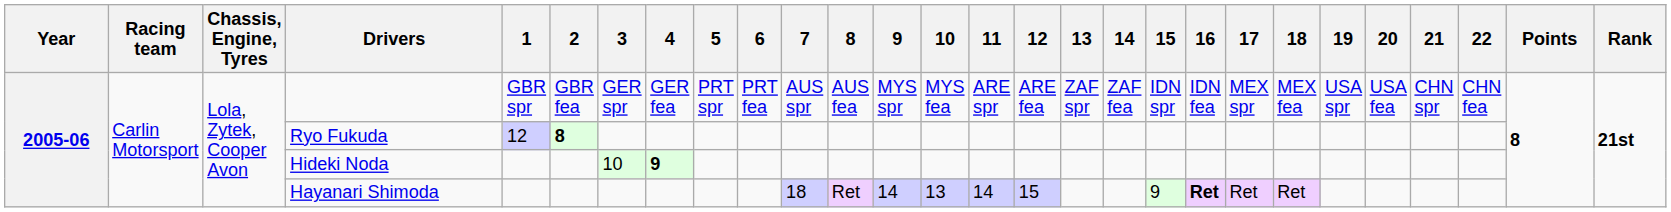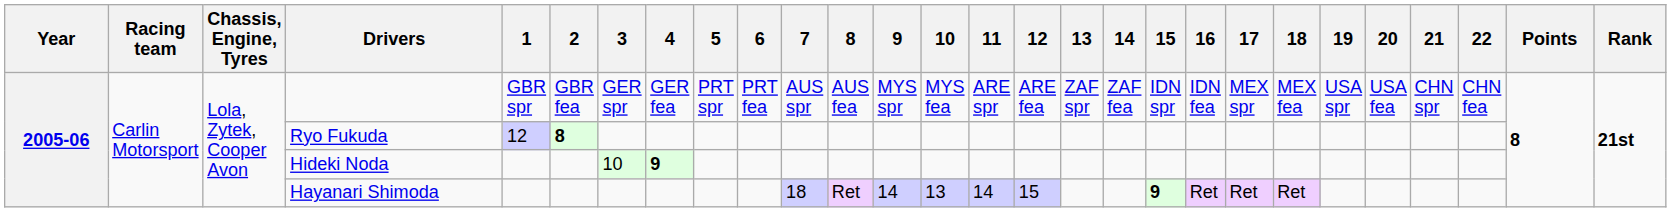(1155, 192) normal -> (1155, 192) bold
(1204, 192) bold -> (1204, 192) normal
